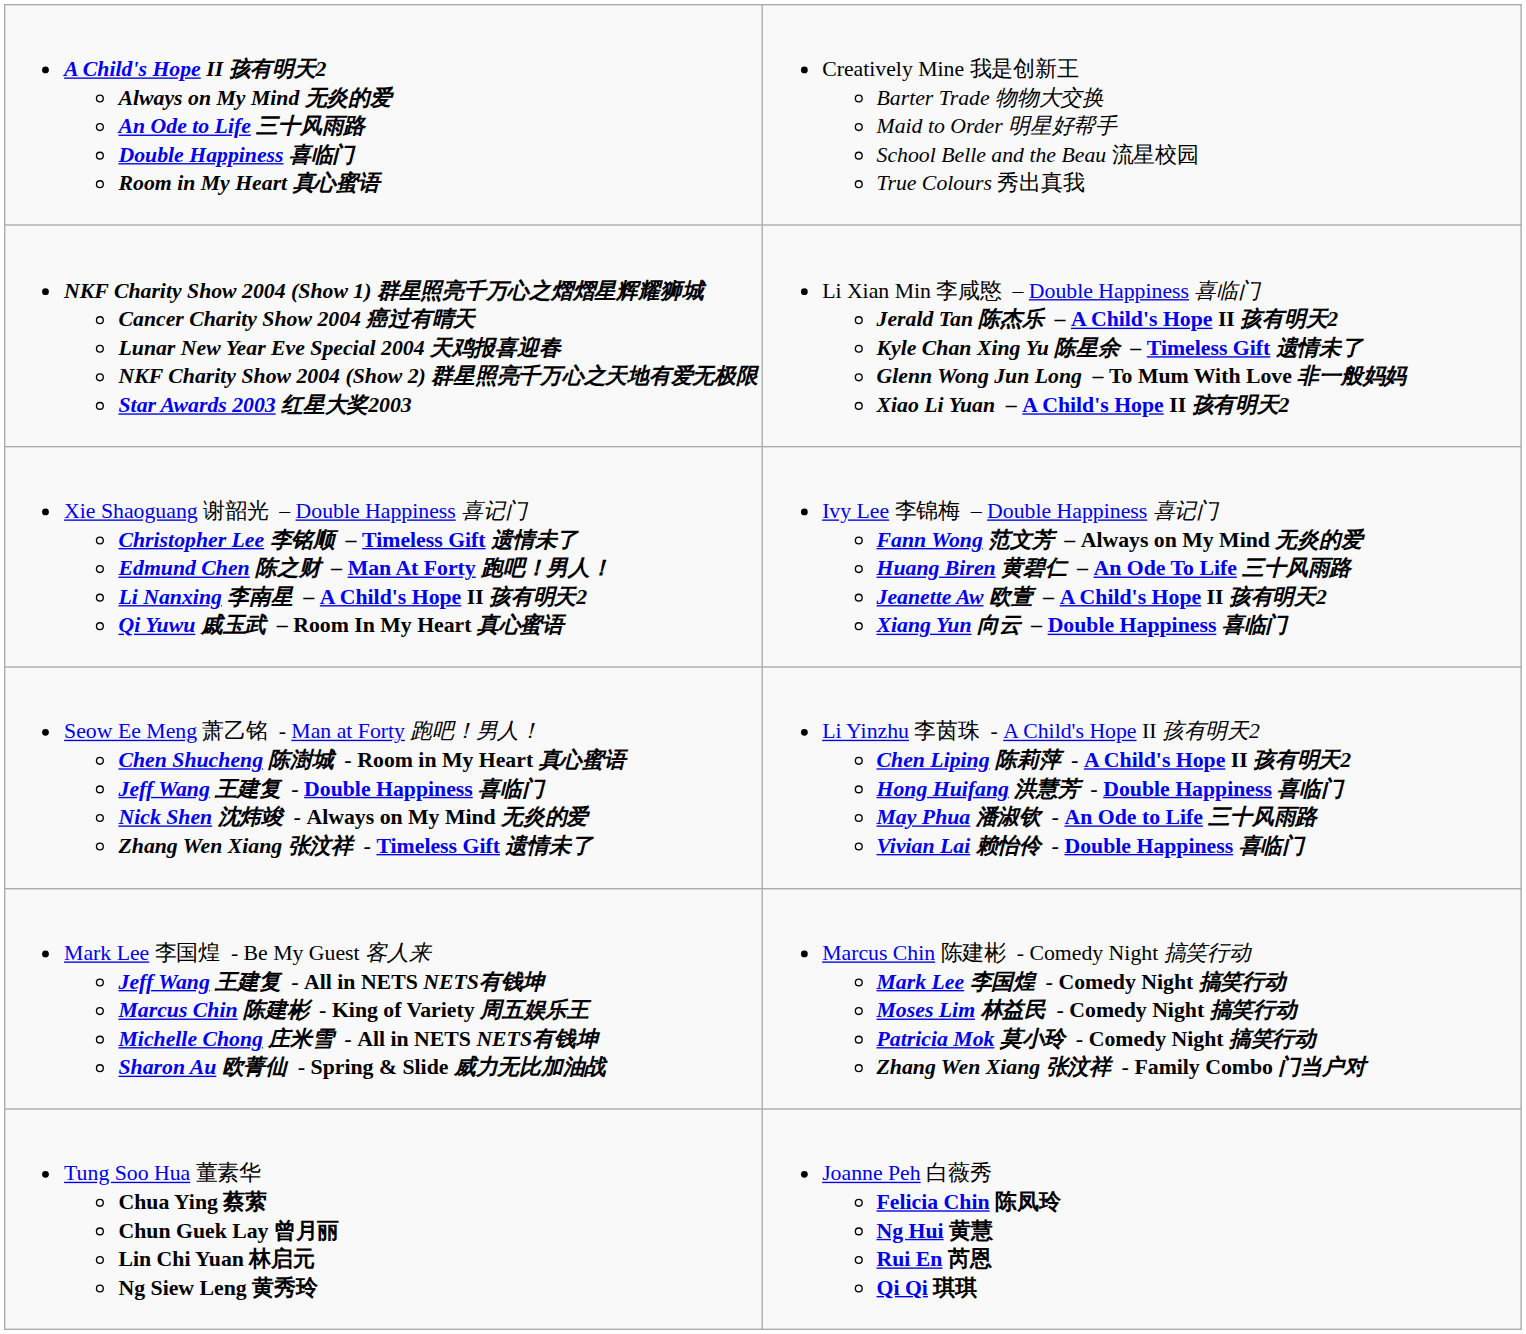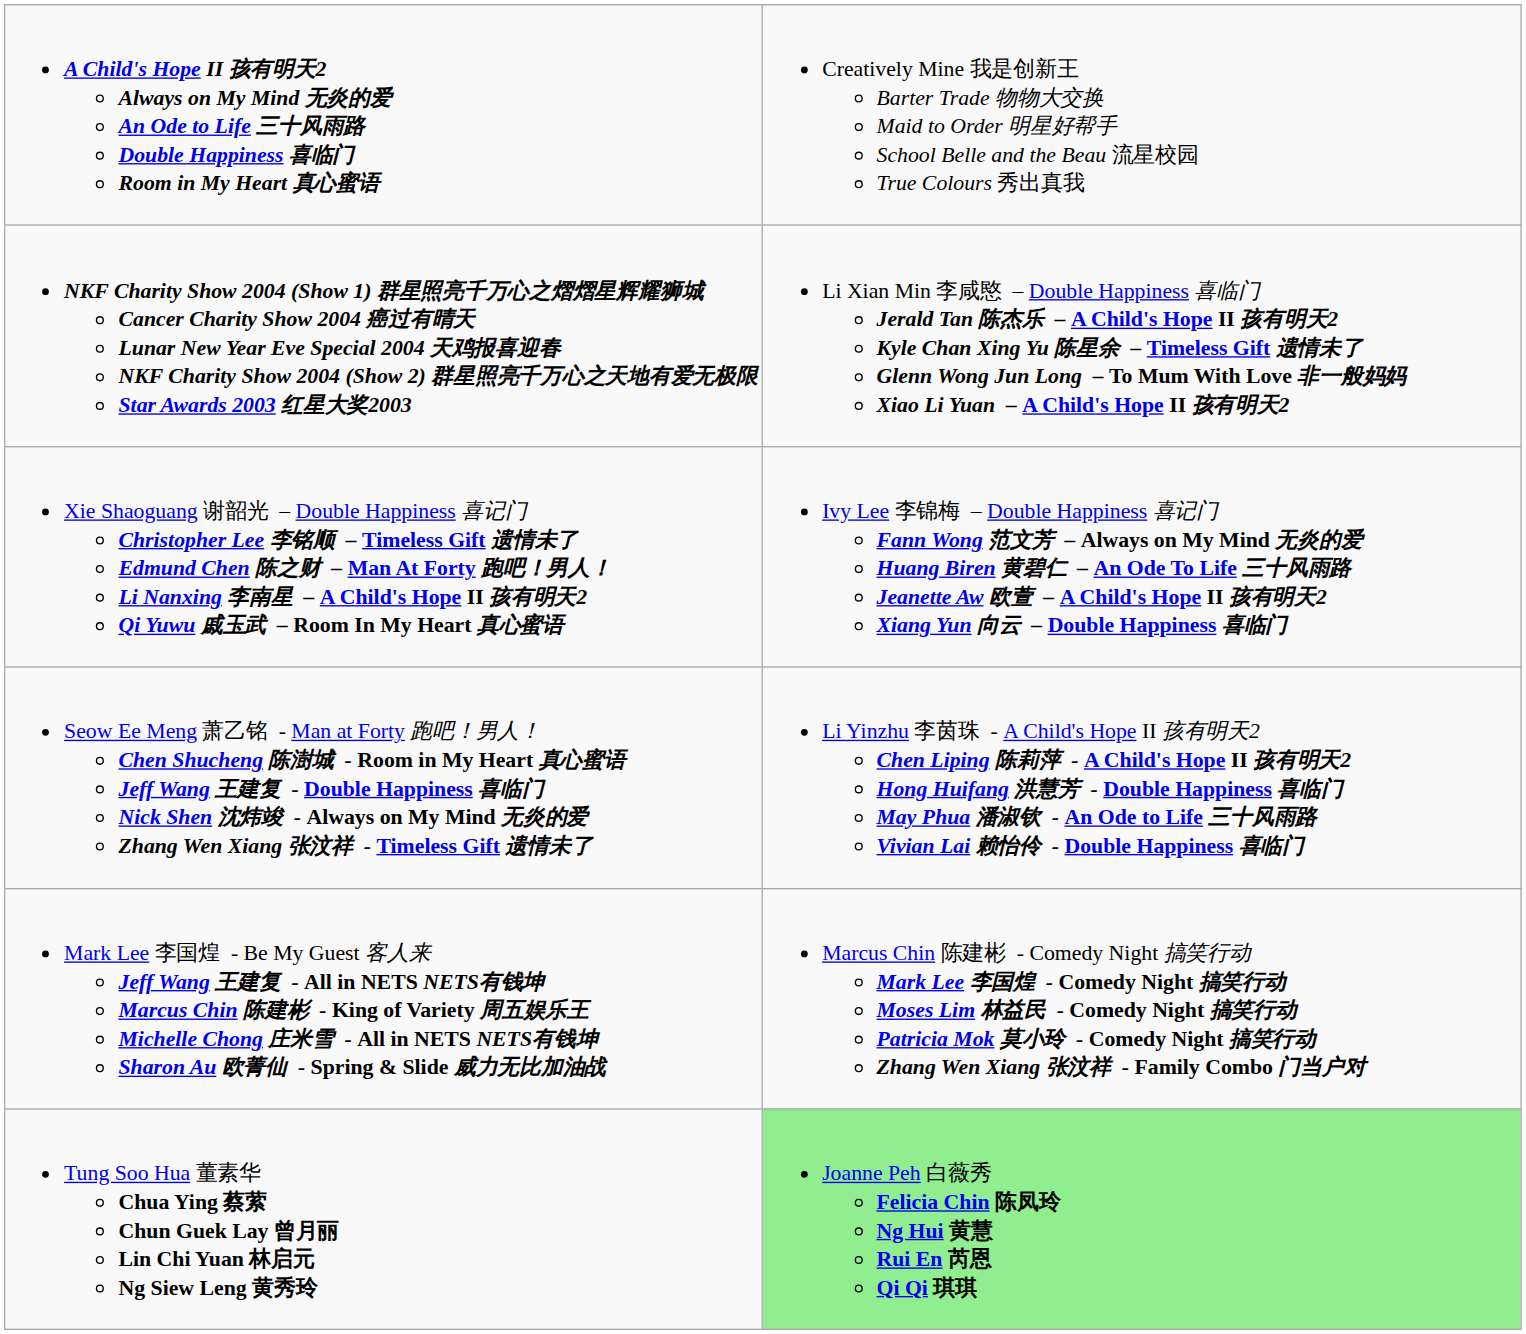(1142, 1231) no background -> (1142, 1231) lightgreen background
